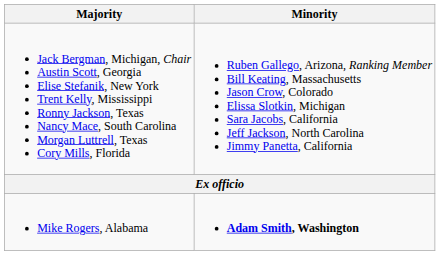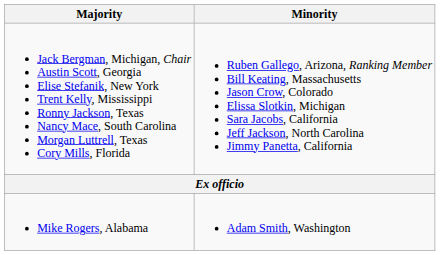(314, 228) bold -> (314, 228) normal
